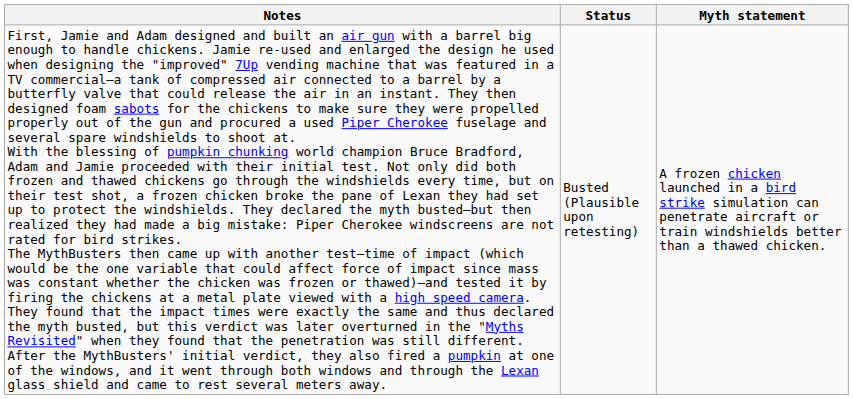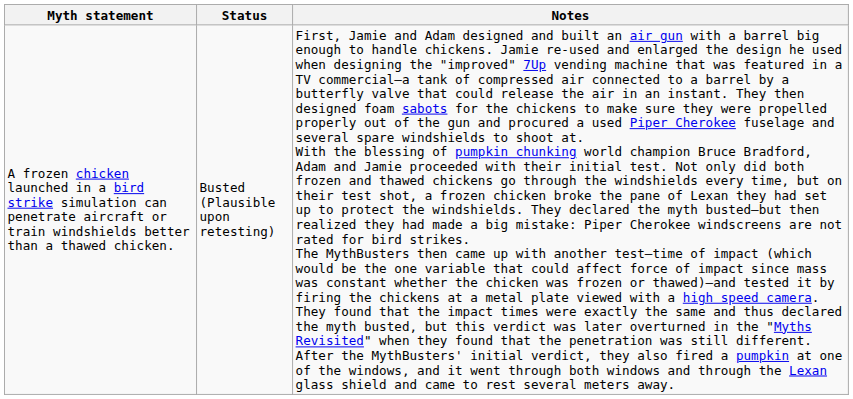columns swapped: (752, 15) <-> (282, 15)
